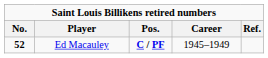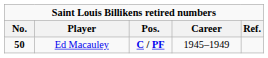(19, 45) 52 -> (19, 45) 50
